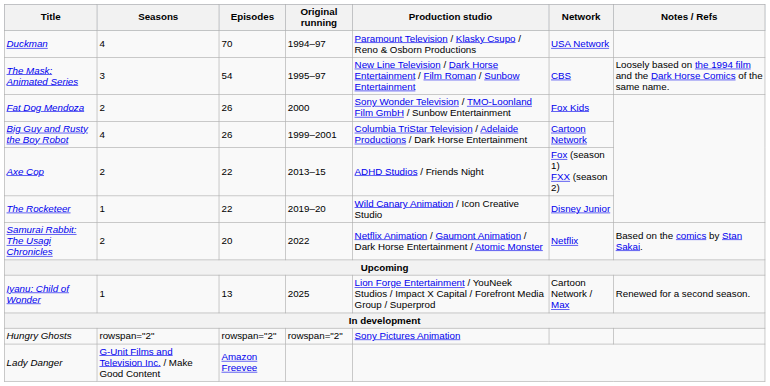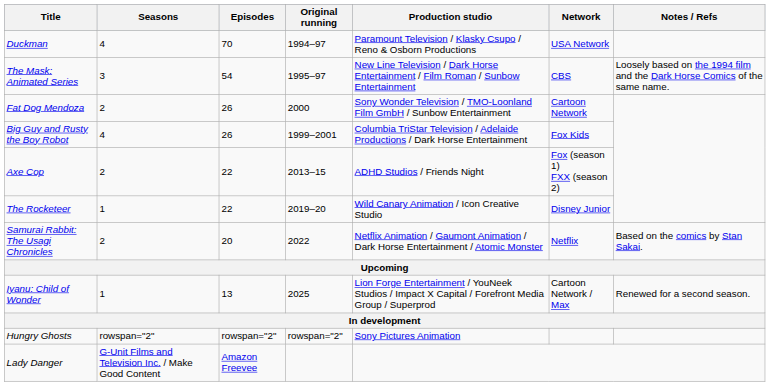(570, 108) Fox Kids -> (569, 108) Cartoon Network
(569, 134) Cartoon Network -> (570, 134) Fox Kids
